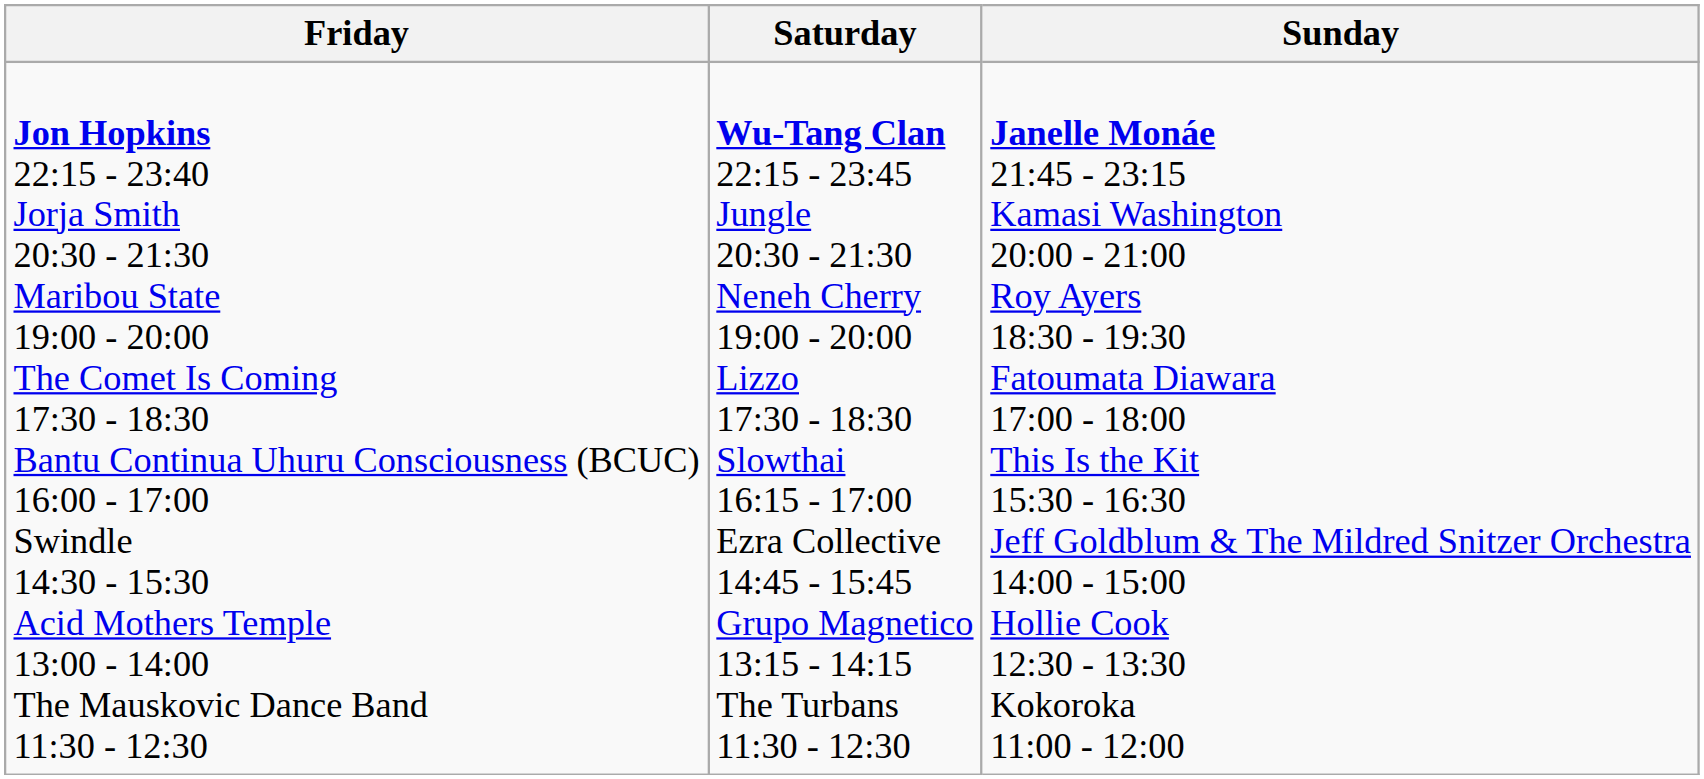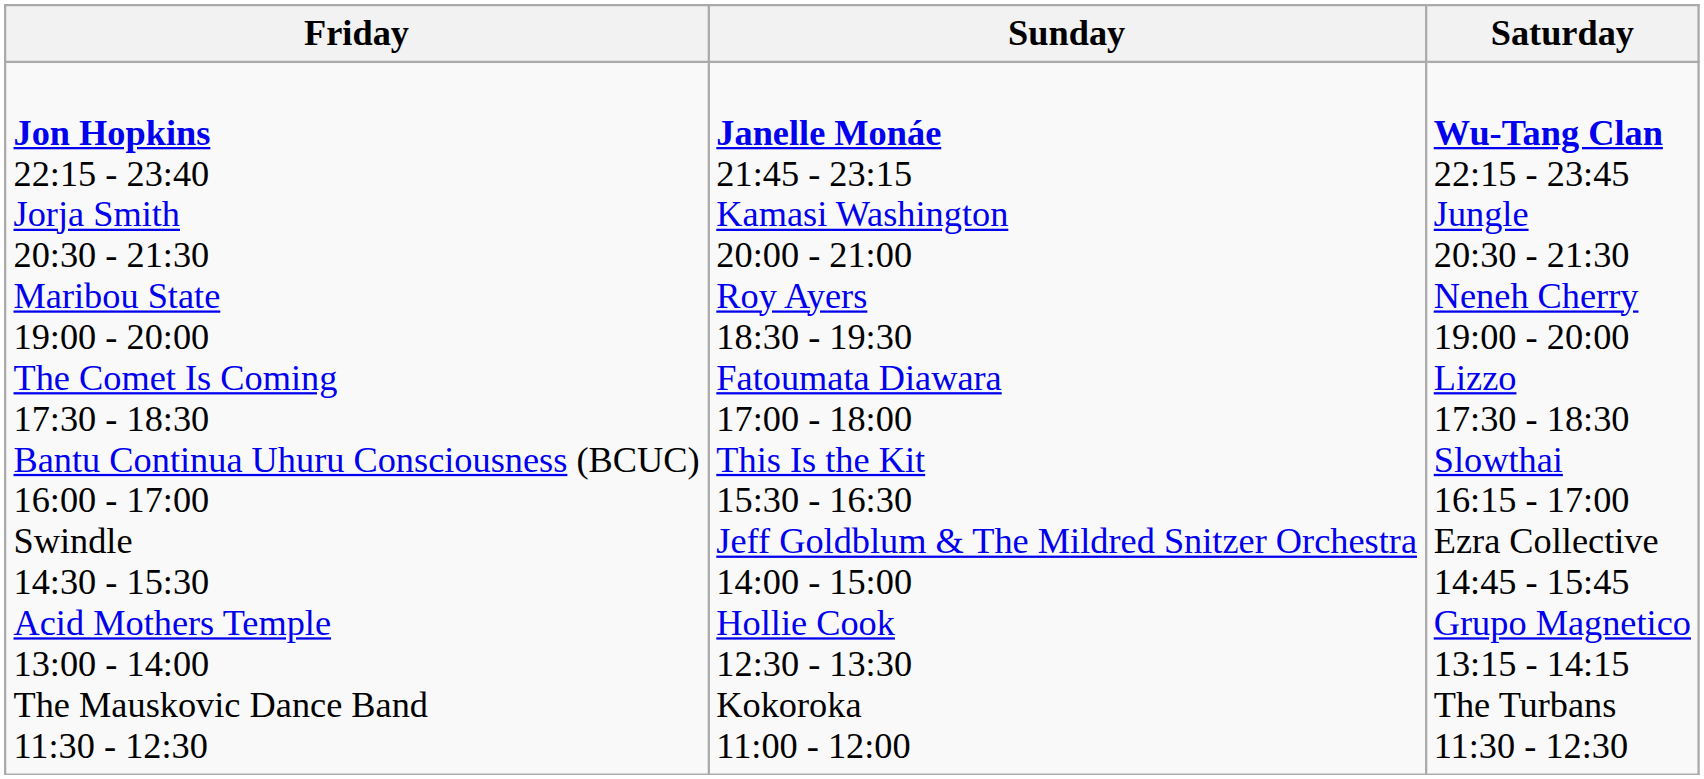columns swapped: (845, 33) <-> (1341, 33)
